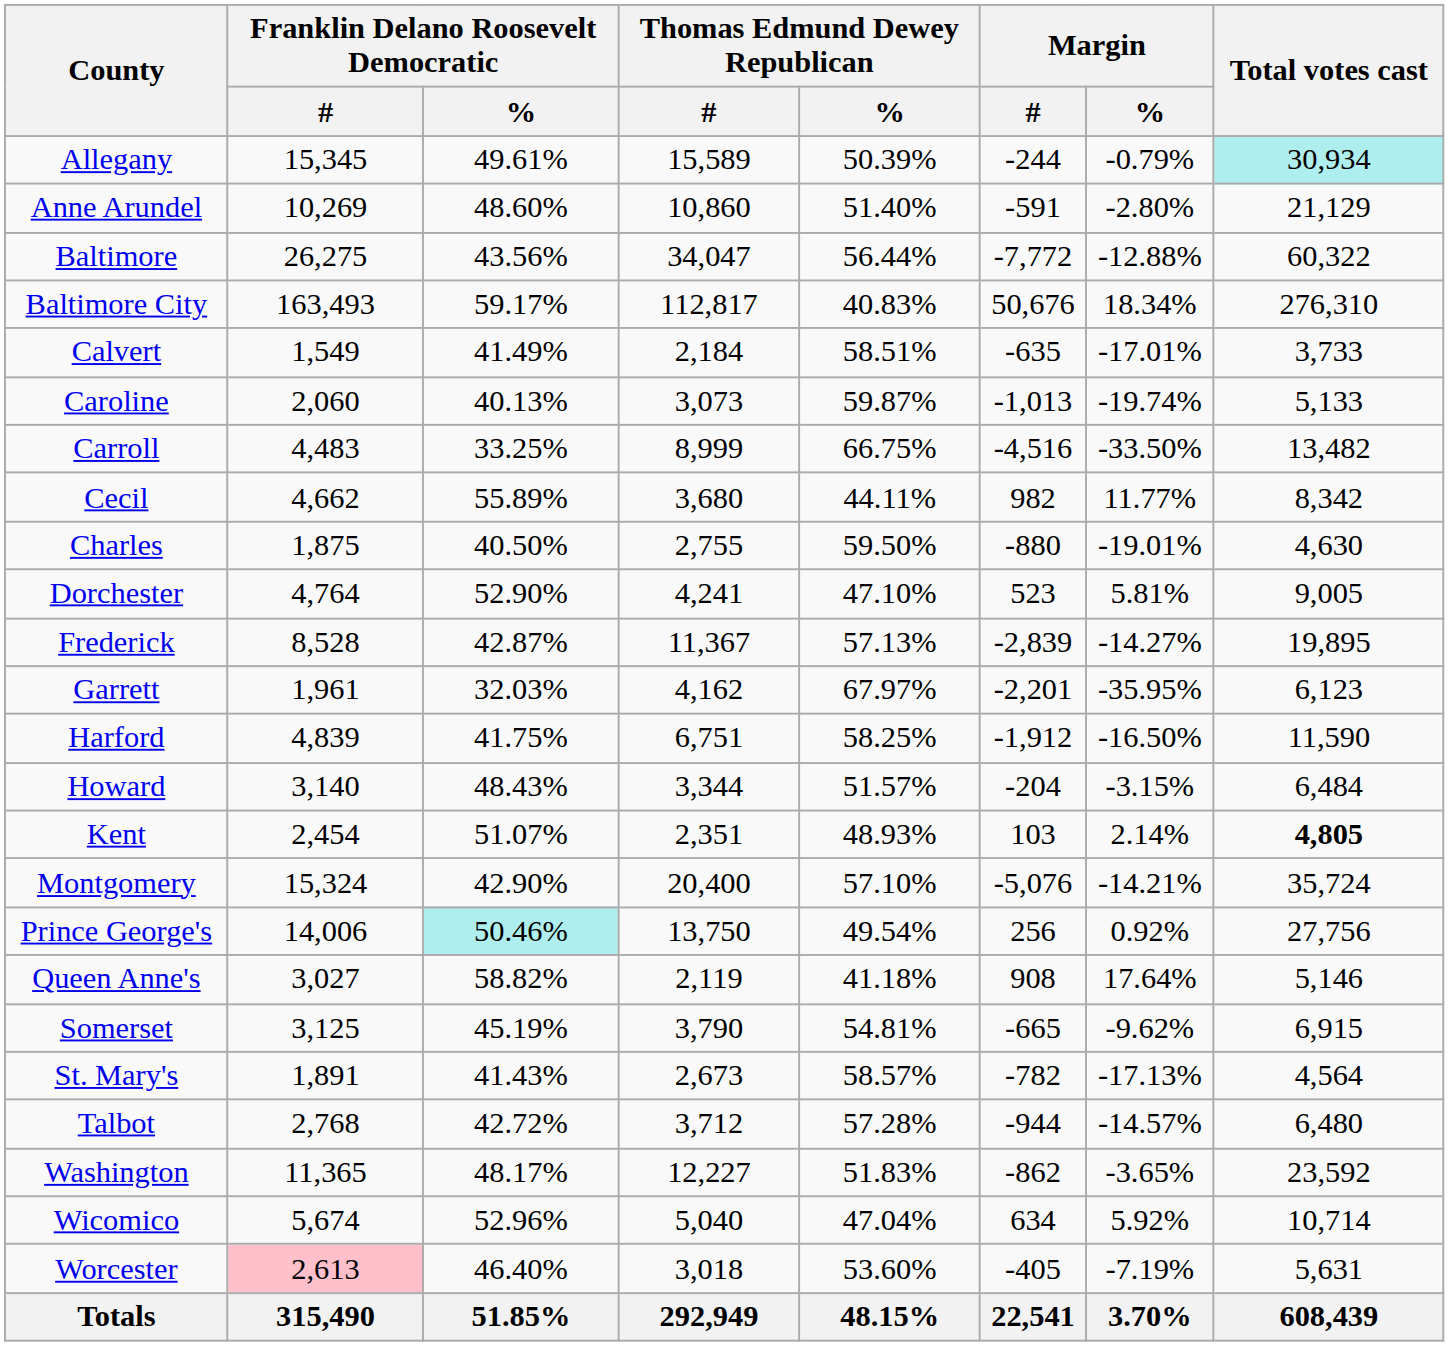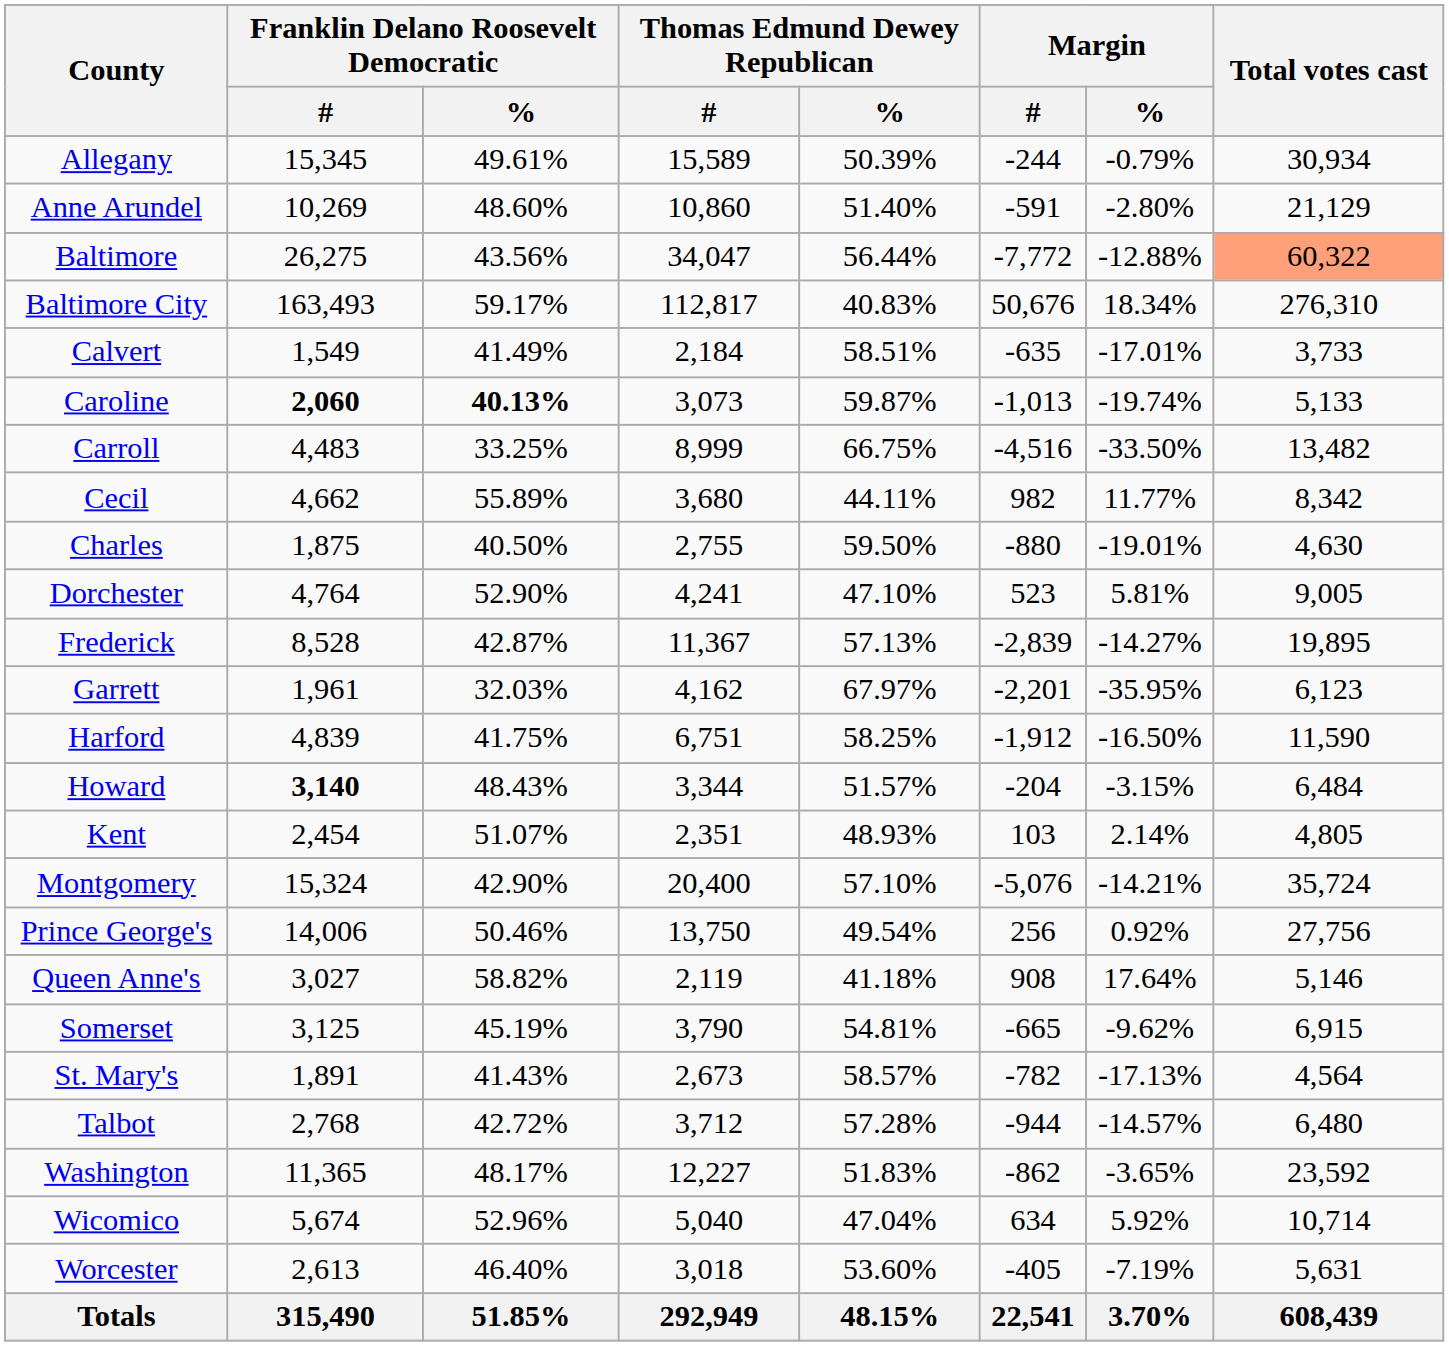(1329, 159) paleturquoise background -> (1329, 159) no background
(1329, 255) no background -> (1329, 255) lightsalmon background
(326, 400) normal -> (326, 400) bold
(521, 400) normal -> (521, 400) bold
(326, 785) normal -> (326, 785) bold
(1329, 834) bold -> (1329, 834) normal
(521, 930) paleturquoise background -> (521, 930) no background
(326, 1268) pink background -> (326, 1268) no background
